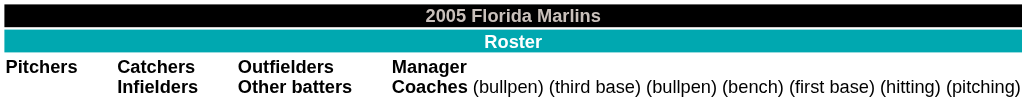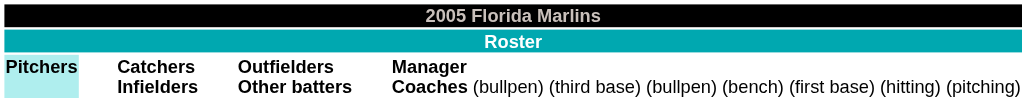(42, 66) no background -> (42, 66) paleturquoise background
